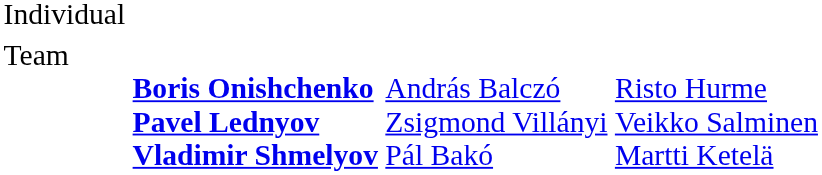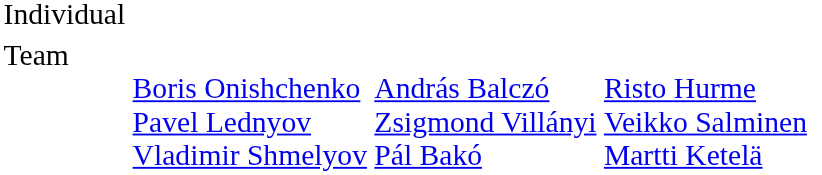(255, 122) bold -> (250, 122) normal
